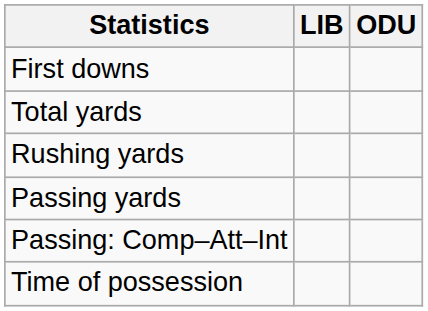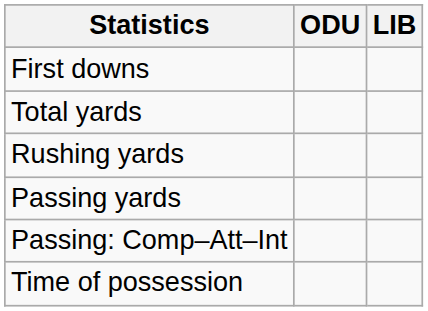columns swapped: (322, 25) <-> (386, 25)
